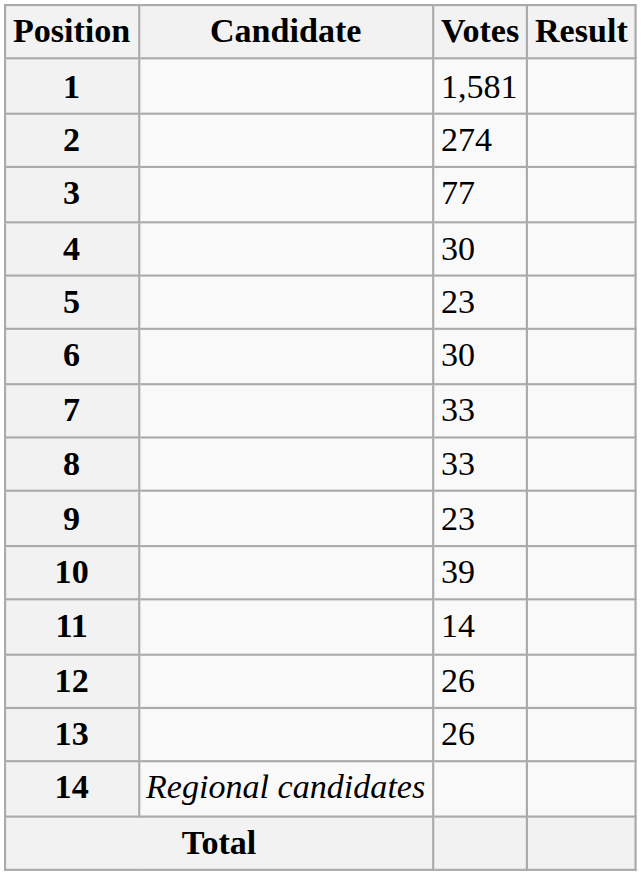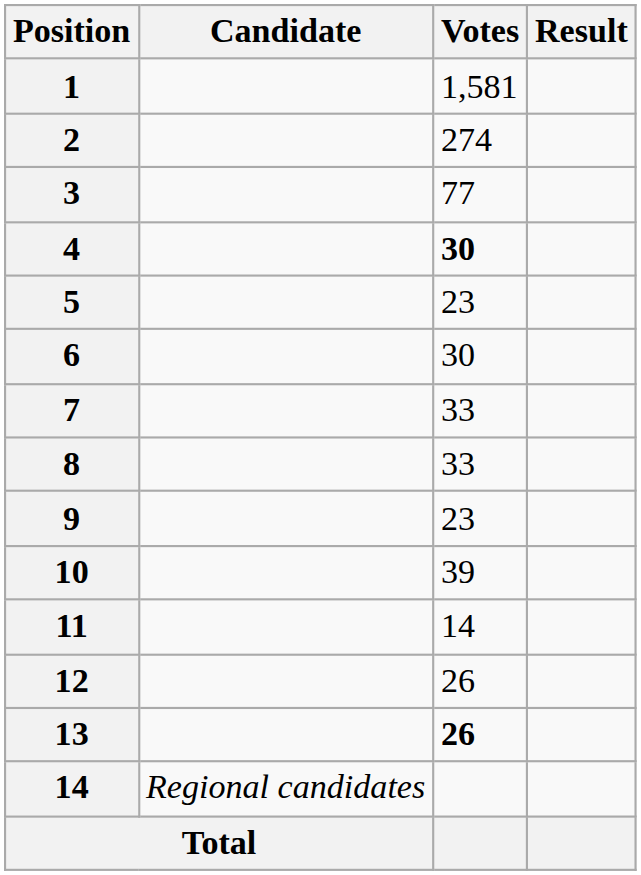(458, 247) normal -> (458, 247) bold
(458, 734) normal -> (458, 734) bold
